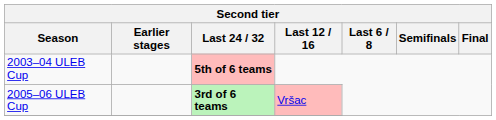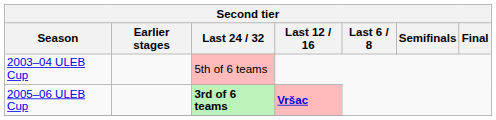(233, 69) bold -> (231, 69) normal
(292, 100) normal -> (293, 100) bold
